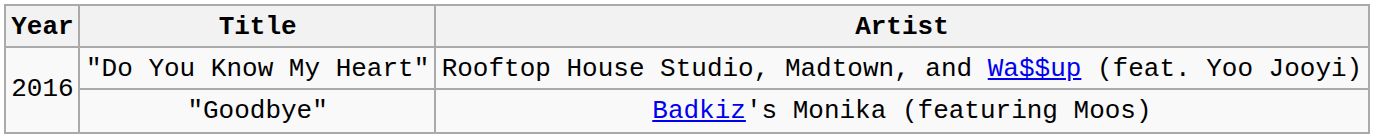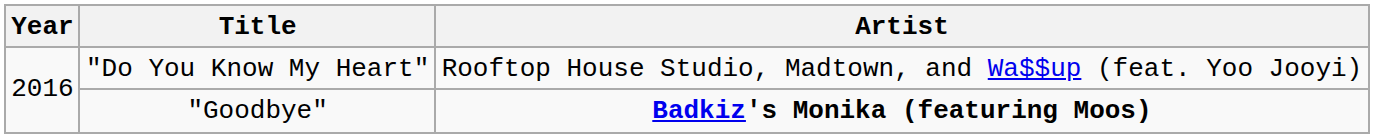(902, 111) normal -> (902, 111) bold
